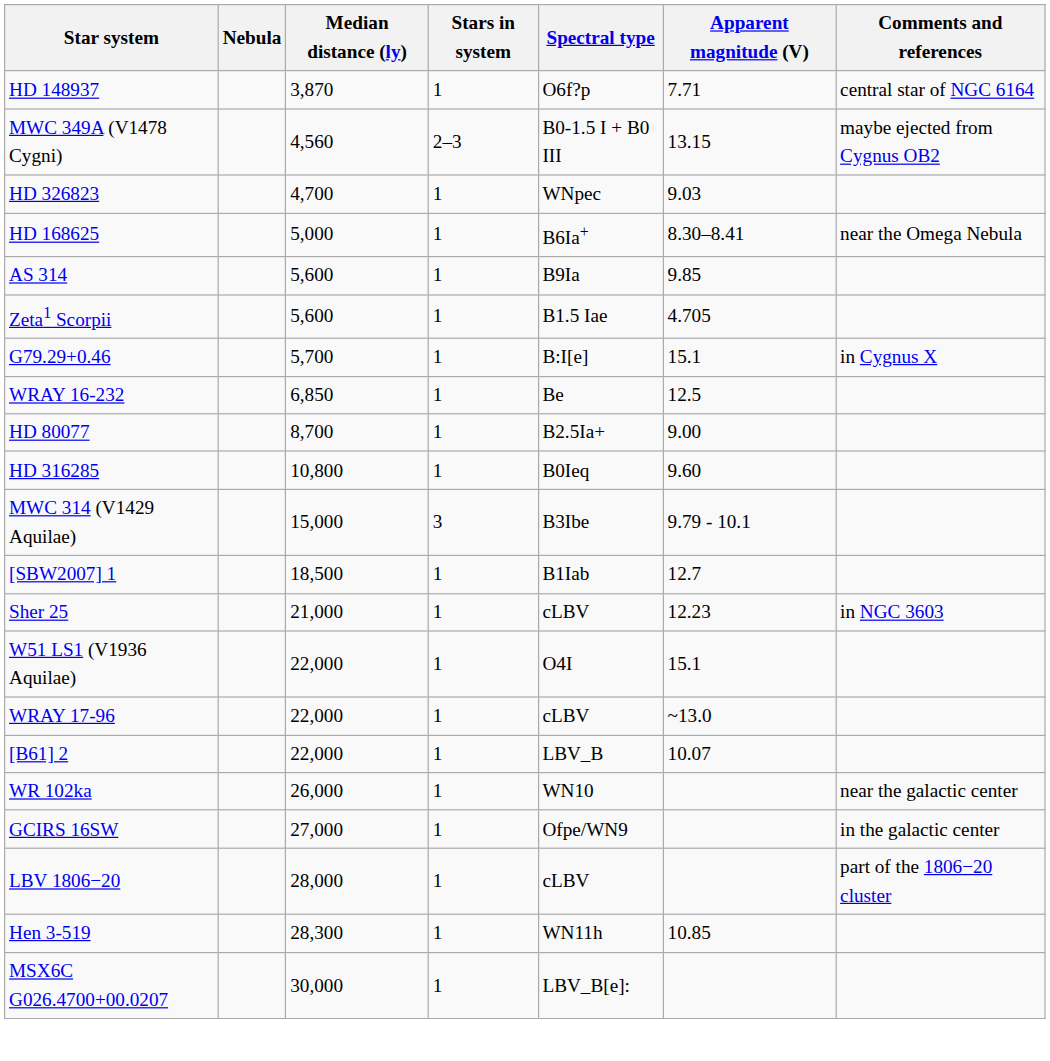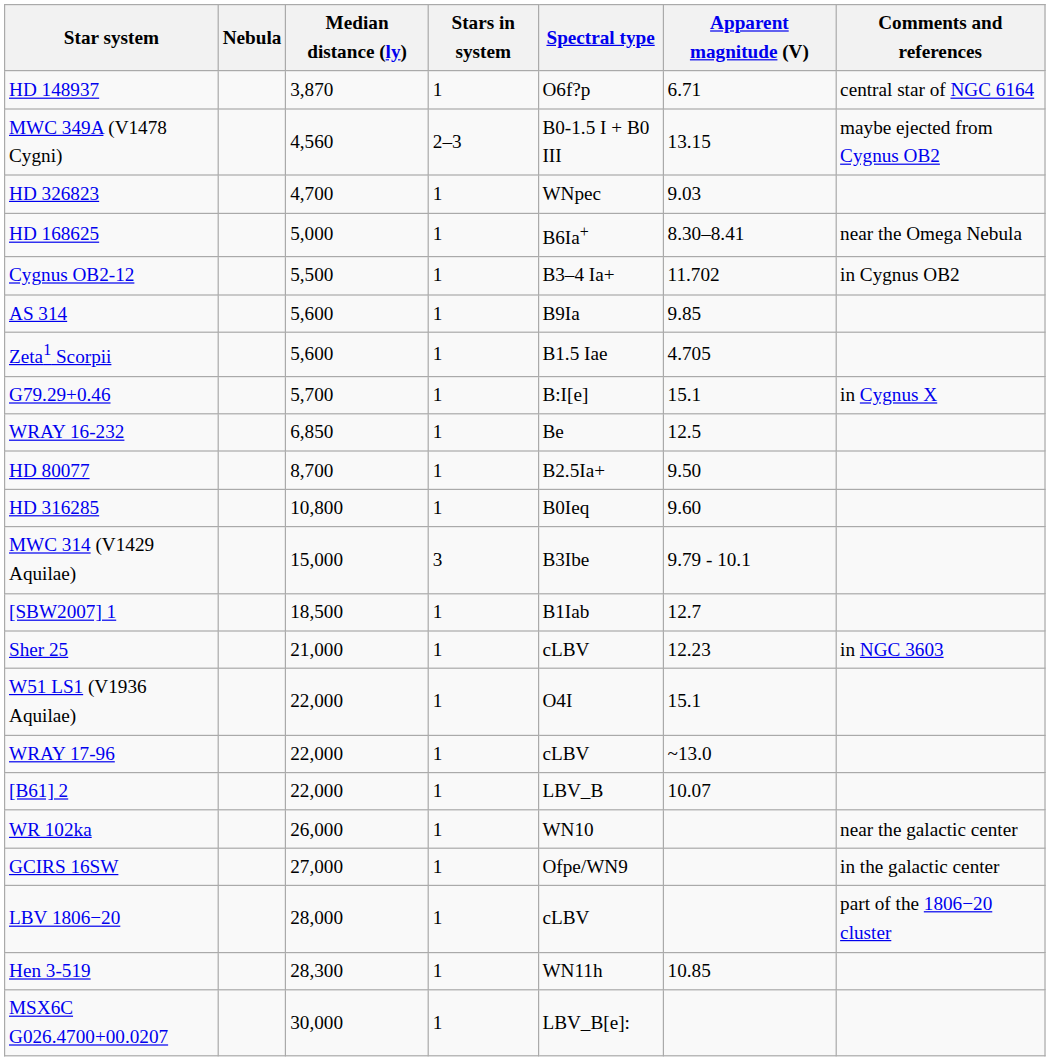(684, 89) 7.71 -> (684, 89) 6.71
+ row: (72, 275)
(684, 432) 9.00 -> (684, 470) 9.50
